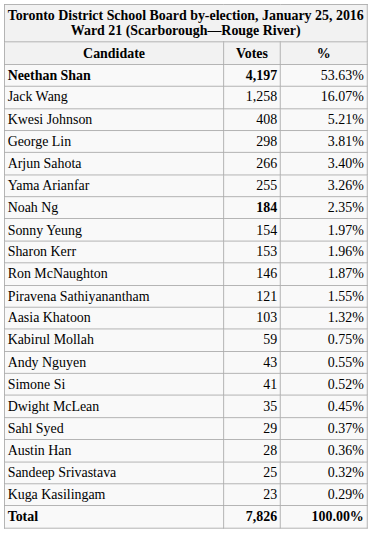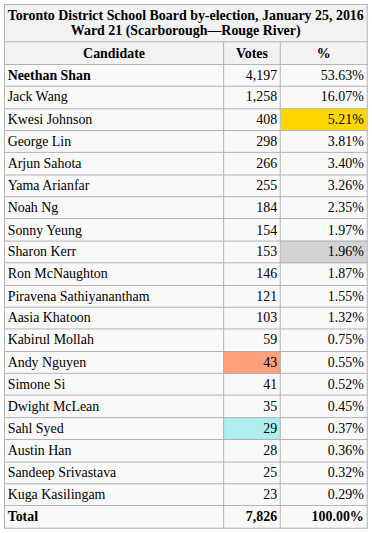(261, 75) bold -> (261, 75) normal
(346, 119) no background -> (346, 119) gold background
(267, 207) bold -> (267, 207) normal
(346, 251) no background -> (346, 251) lightgrey background
(270, 362) no background -> (270, 362) lightsalmon background
(270, 428) no background -> (270, 428) paleturquoise background
